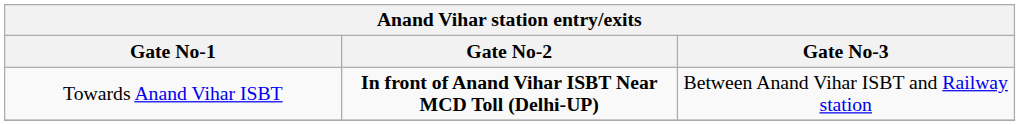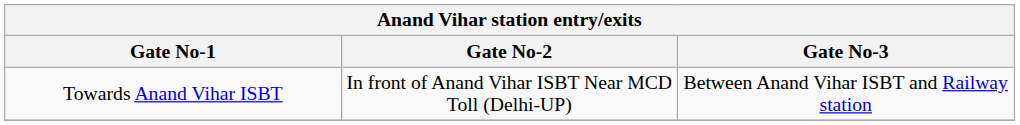(509, 93) bold -> (509, 93) normal
